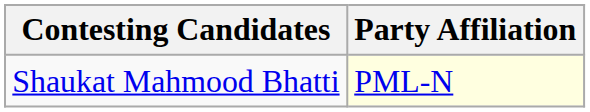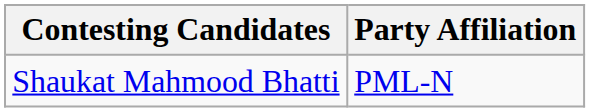(404, 80) lightyellow background -> (404, 80) no background
